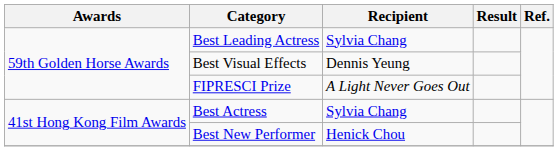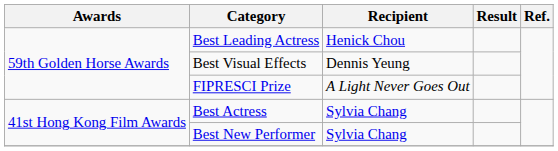(366, 39) Sylvia Chang -> (366, 39) Henick Chou
(366, 134) Henick Chou -> (366, 134) Sylvia Chang
